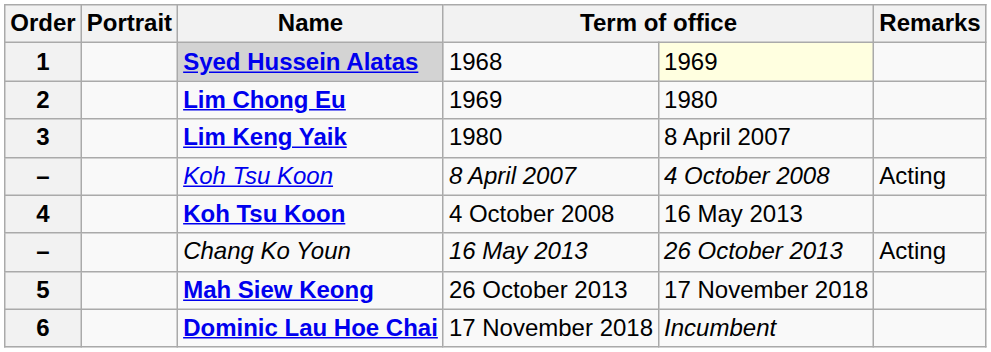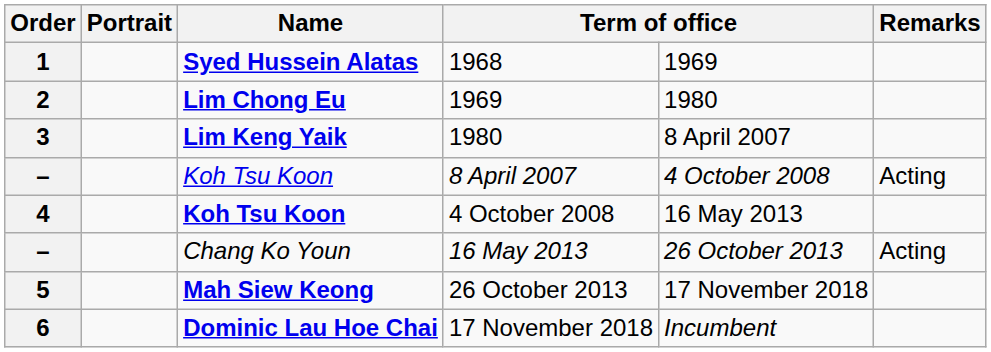(301, 61) lightgrey background -> (301, 61) no background
(691, 61) lightyellow background -> (691, 61) no background
